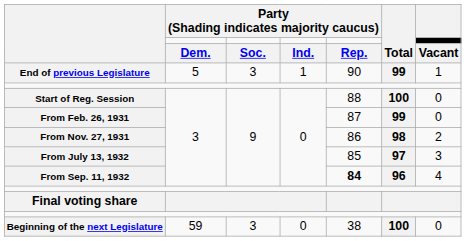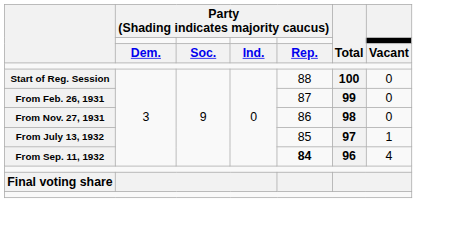- row: (85, 73)
(439, 137) 2 -> (389, 117) 0
(439, 156) 3 -> (389, 137) 1
- row: (85, 227)
